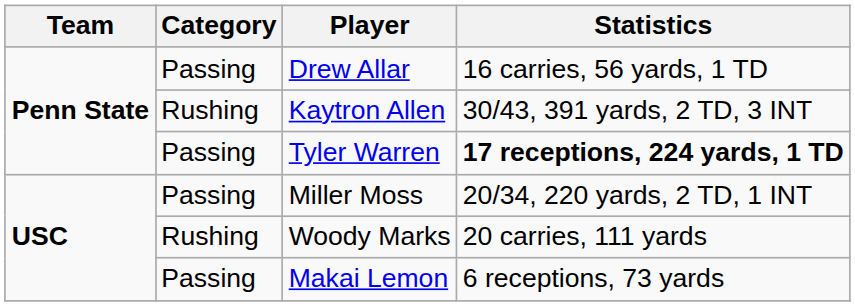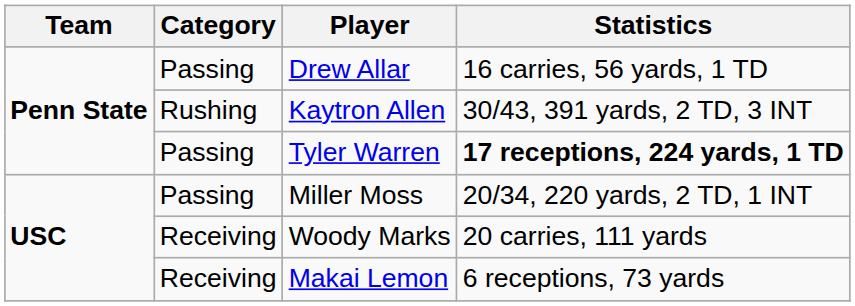(210, 236) Rushing -> (218, 236) Receiving
(209, 278) Passing -> (218, 278) Receiving
